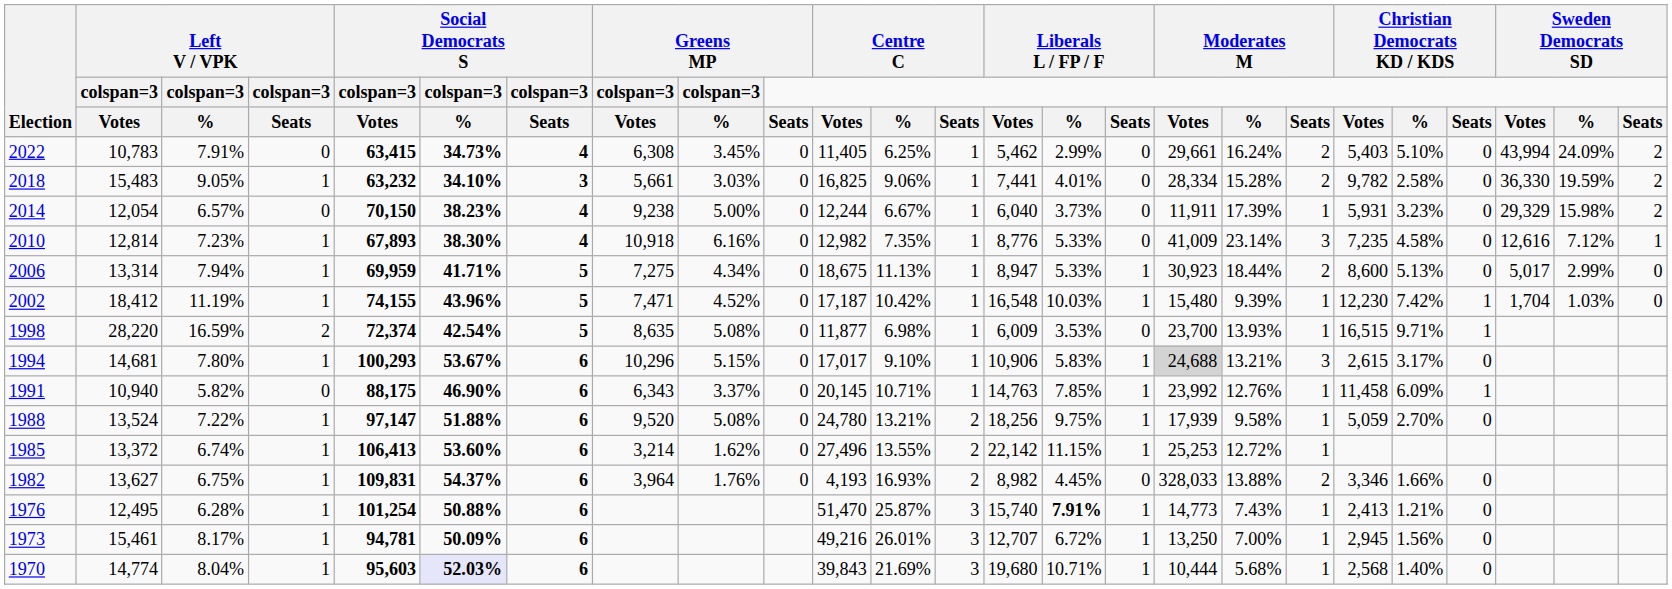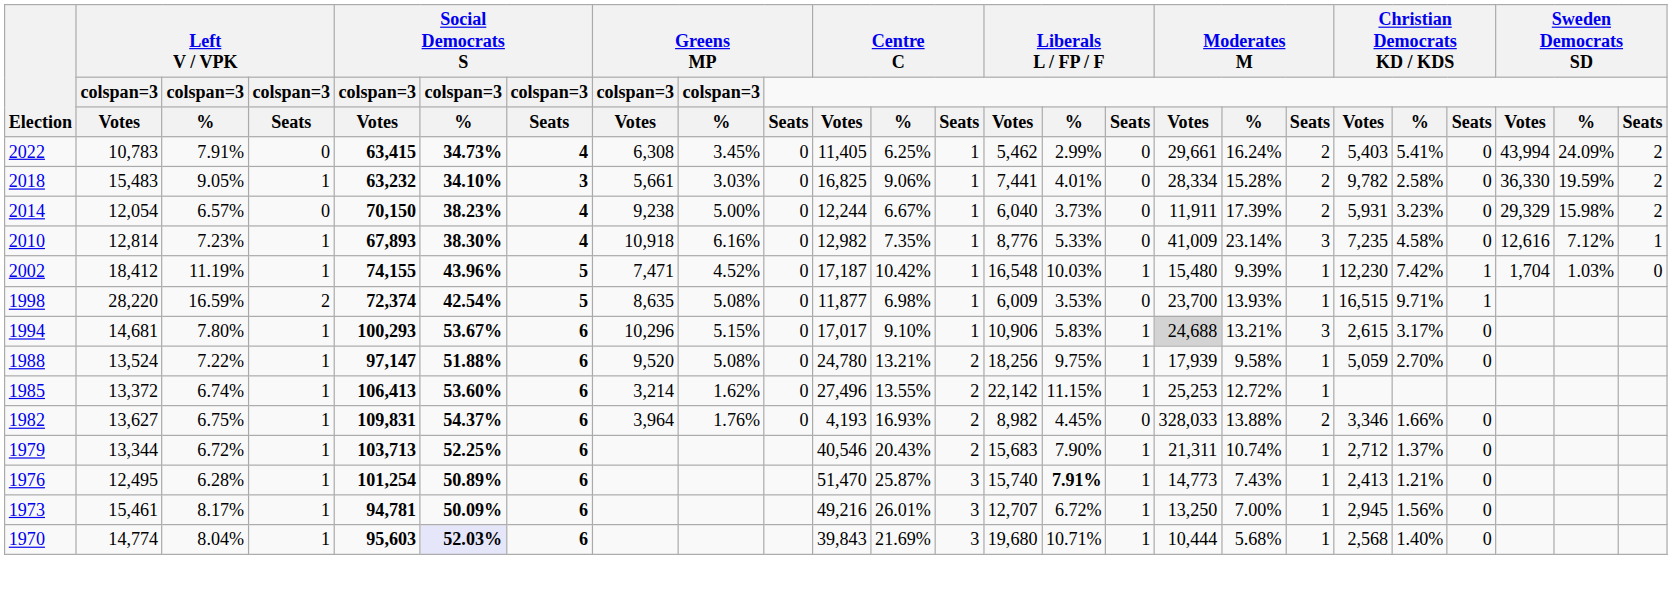(1420, 151) 5.10% -> (1420, 151) 5.41%
(1326, 211) 1 -> (1326, 211) 2
- row: (27, 271)
- row: (27, 390)
+ row: (27, 450)
(473, 509) 50.88% -> (473, 479) 50.89%
